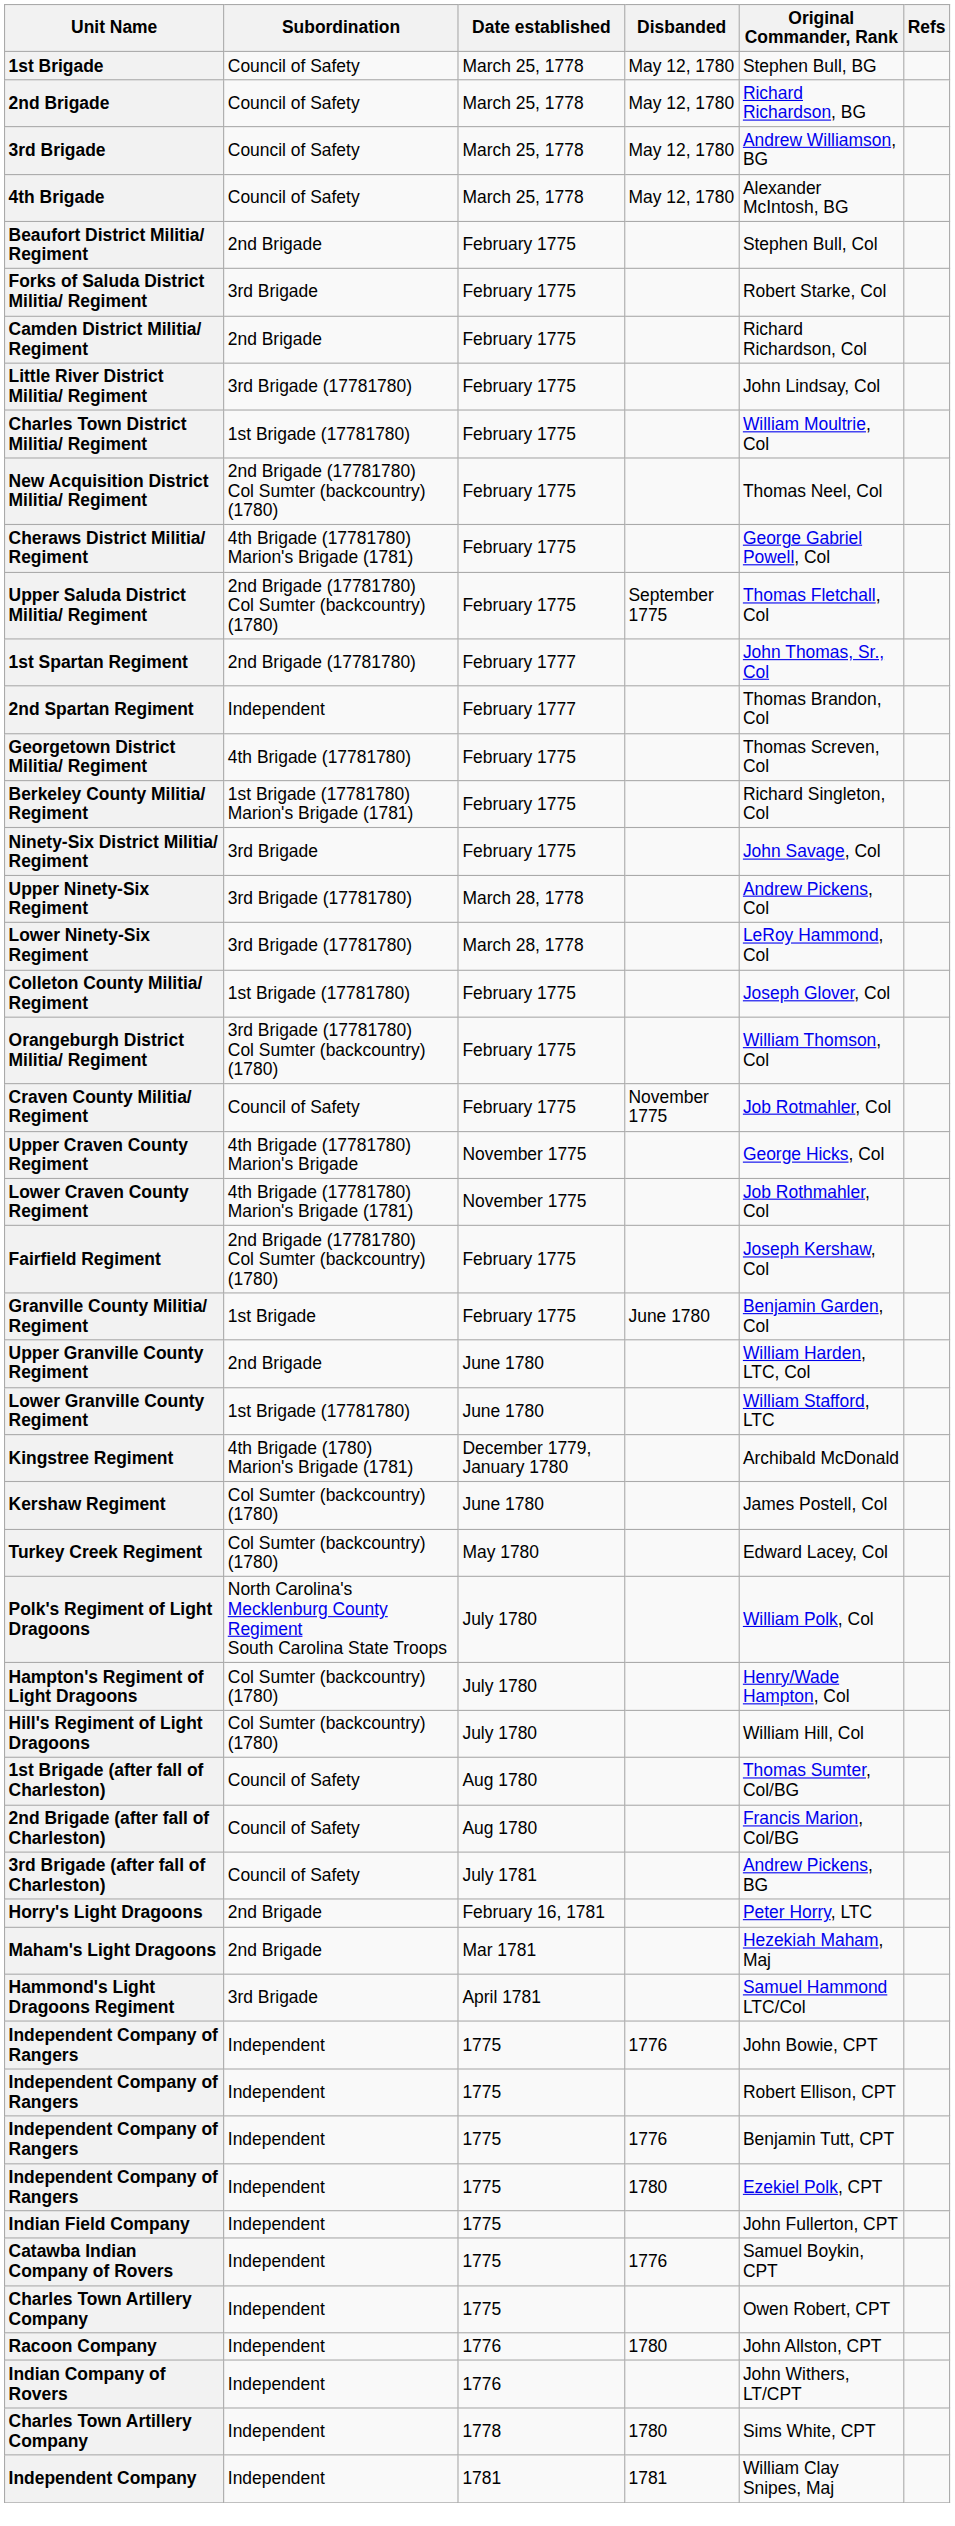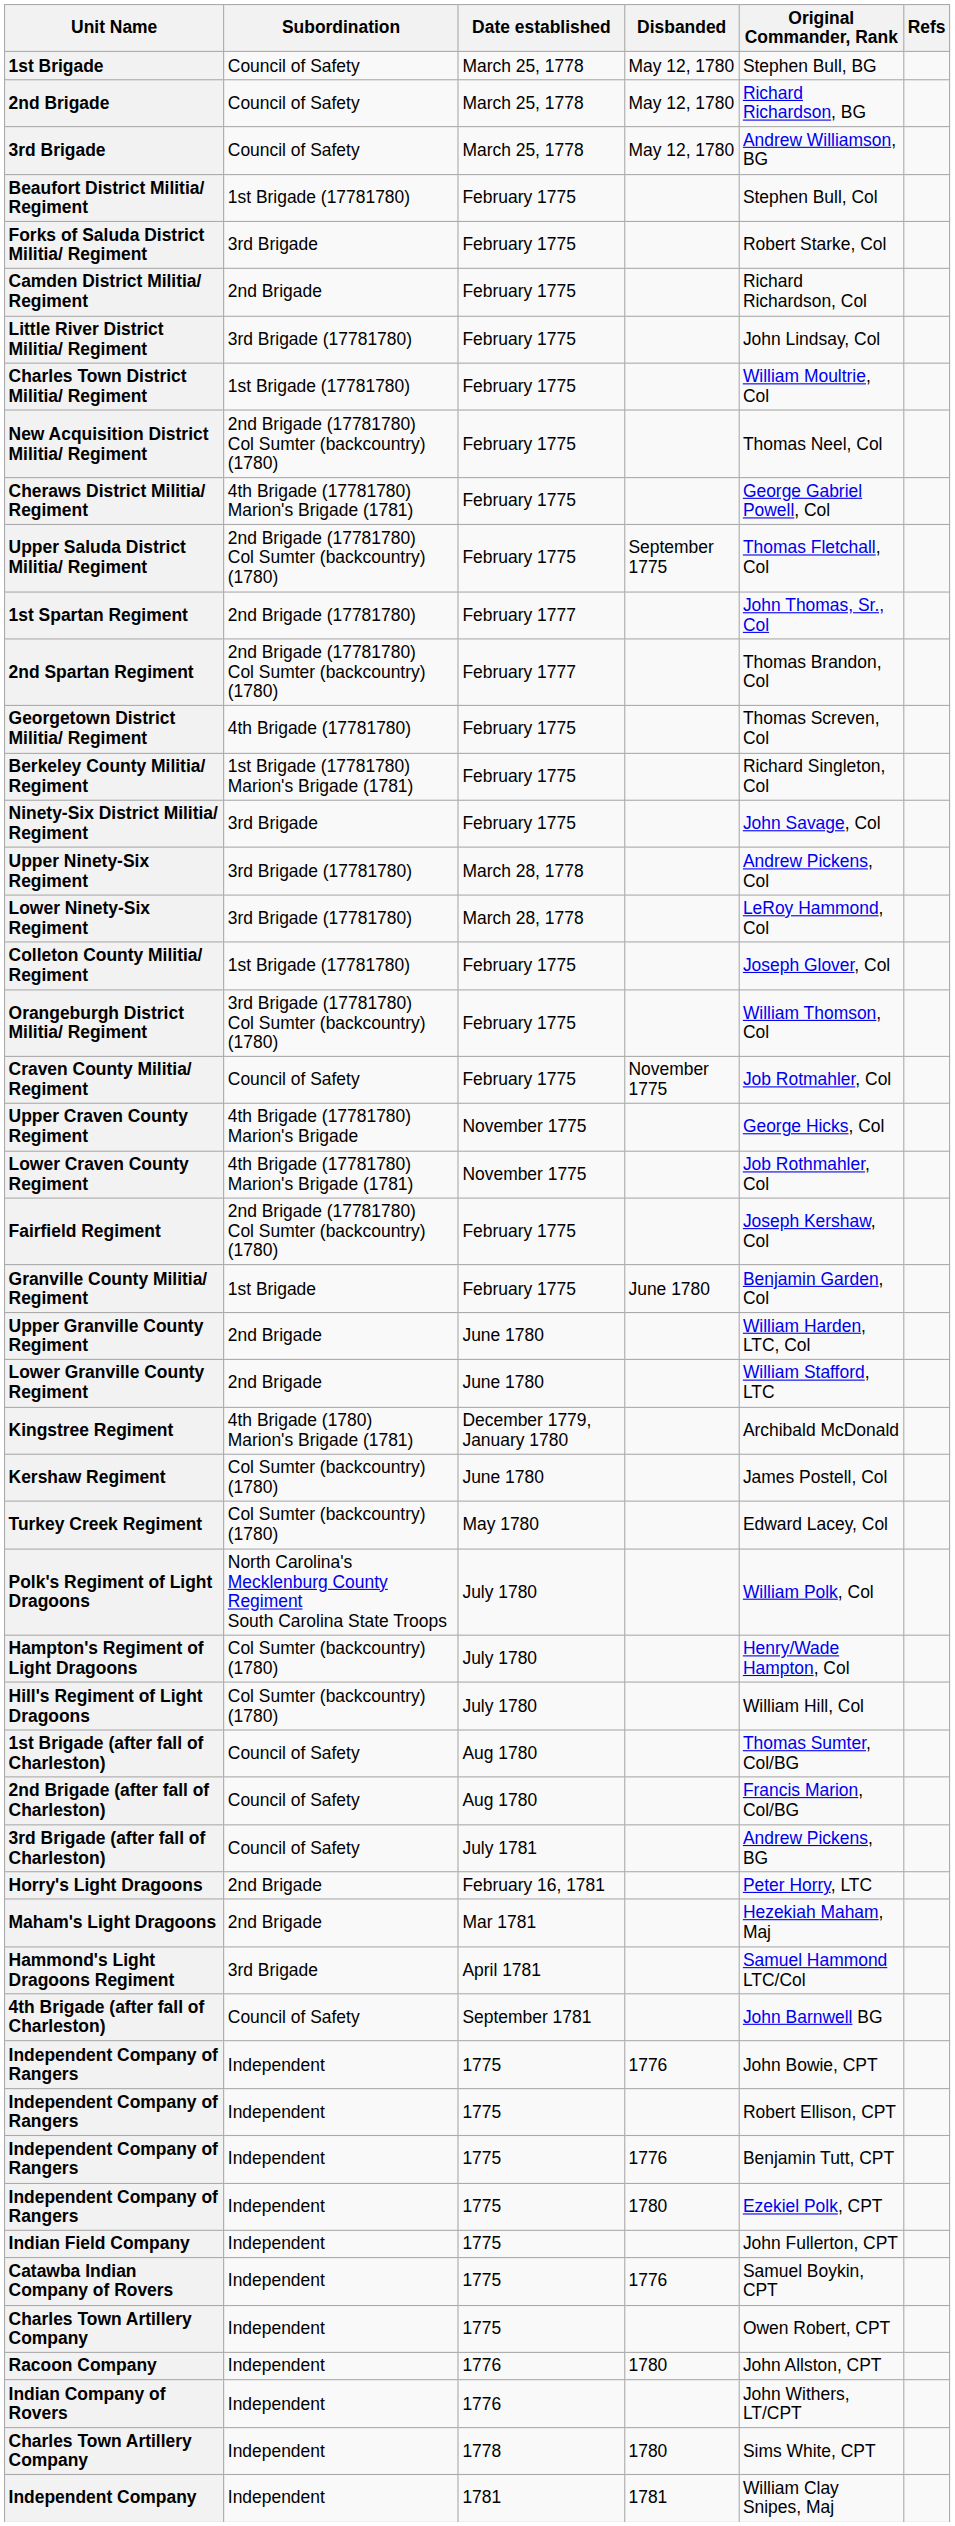- row: (57, 197)
(275, 244) 2nd Brigade -> (319, 197) 1st Brigade (17781780)
(276, 709) Independent -> (327, 672) 2nd Brigade (17781780) Col Sumter (backcountry) (1780)
(319, 1410) 1st Brigade (17781780) -> (275, 1383) 2nd Brigade
+ row: (106, 2017)
